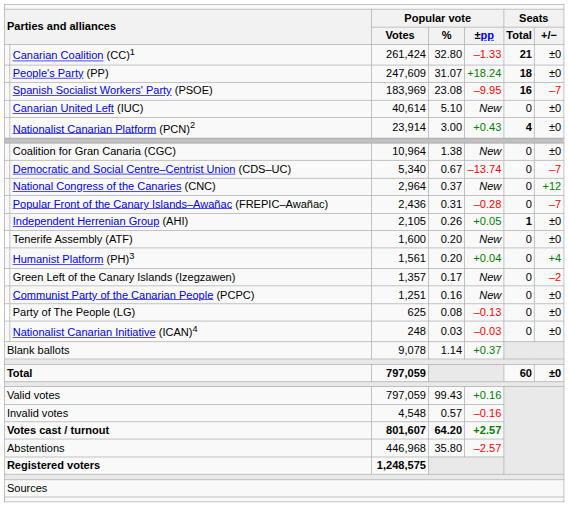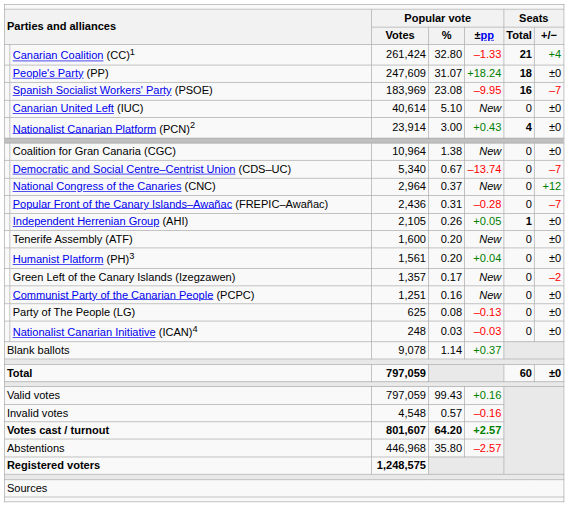(555, 54) ±0 -> (555, 54) +4
(555, 258) +4 -> (555, 258) ±0
